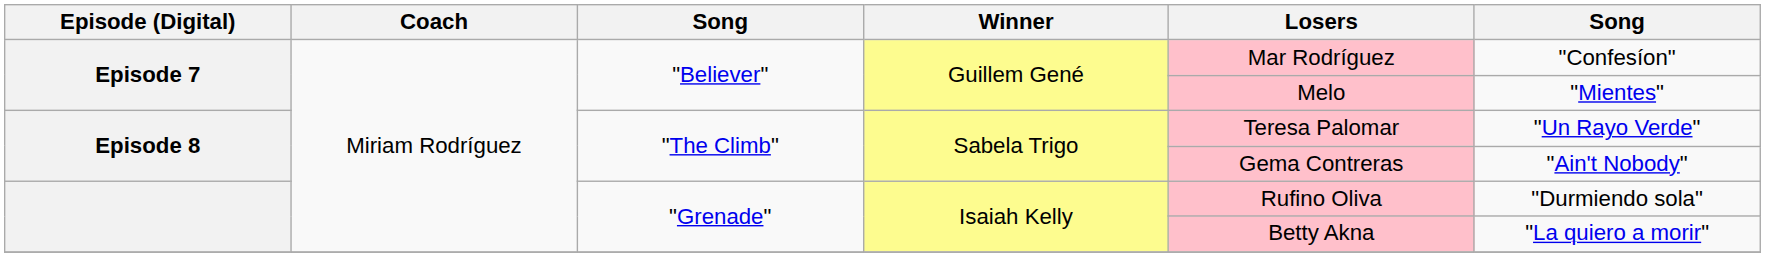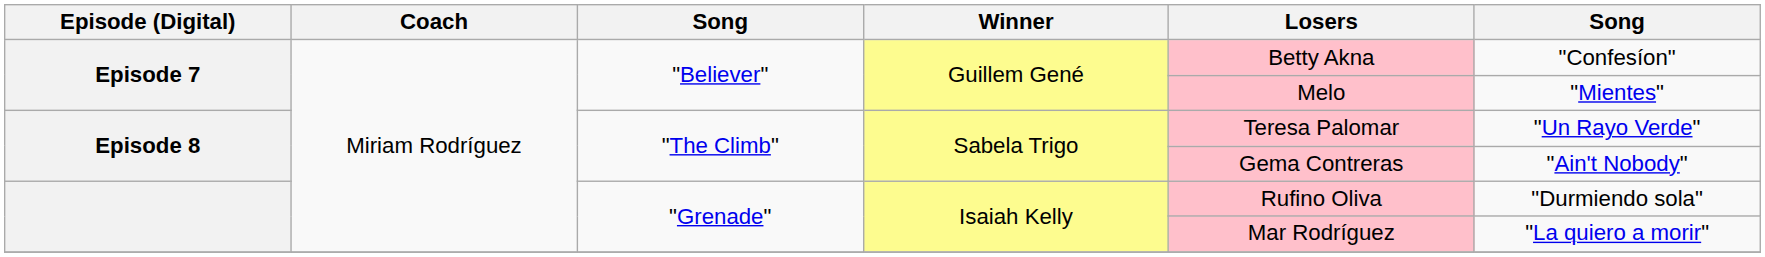(1321, 57) Mar Rodríguez -> (1321, 57) Betty Akna
(1321, 233) Betty Akna -> (1321, 233) Mar Rodríguez
